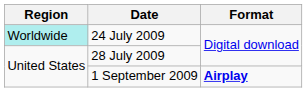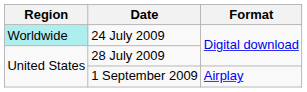(226, 76) bold -> (224, 76) normal
